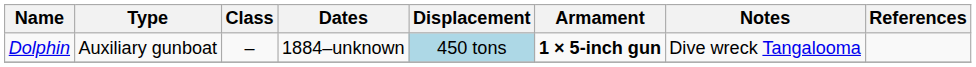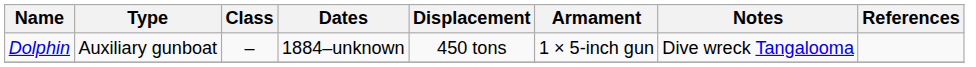(472, 47) lightblue background -> (472, 47) no background
(600, 47) bold -> (596, 47) normal
